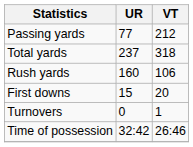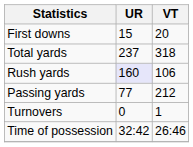rows swapped: (39, 92) <-> (46, 34)
(129, 73) no background -> (129, 73) lavender background
